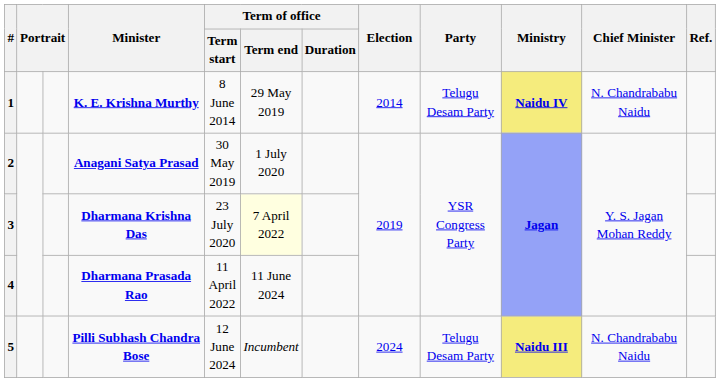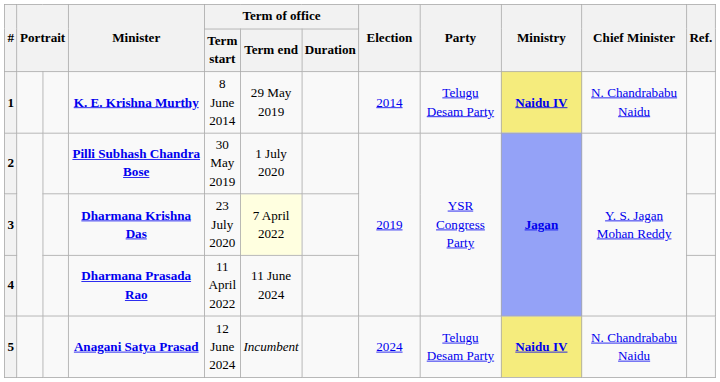(136, 163) Anagani Satya Prasad -> (136, 163) Pilli Subhash Chandra Bose
(136, 346) Pilli Subhash Chandra Bose -> (136, 346) Anagani Satya Prasad
(541, 346) Naidu III -> (541, 346) Naidu IV
